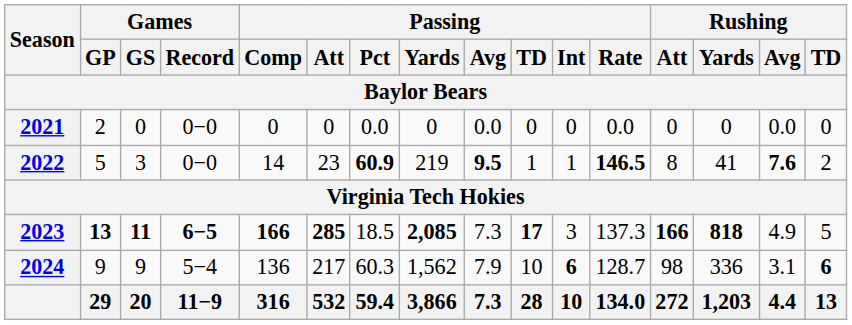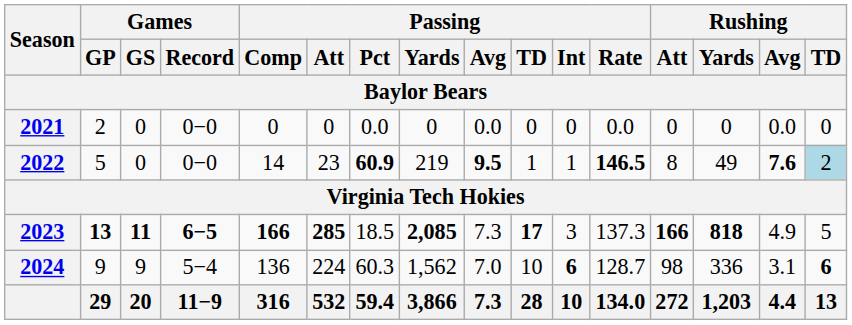(141, 162) 3 -> (141, 162) 0
(726, 162) 41 -> (726, 162) 49
(826, 162) no background -> (826, 162) lightblue background
(329, 267) 217 -> (329, 267) 224
(488, 267) 7.9 -> (488, 267) 7.0
